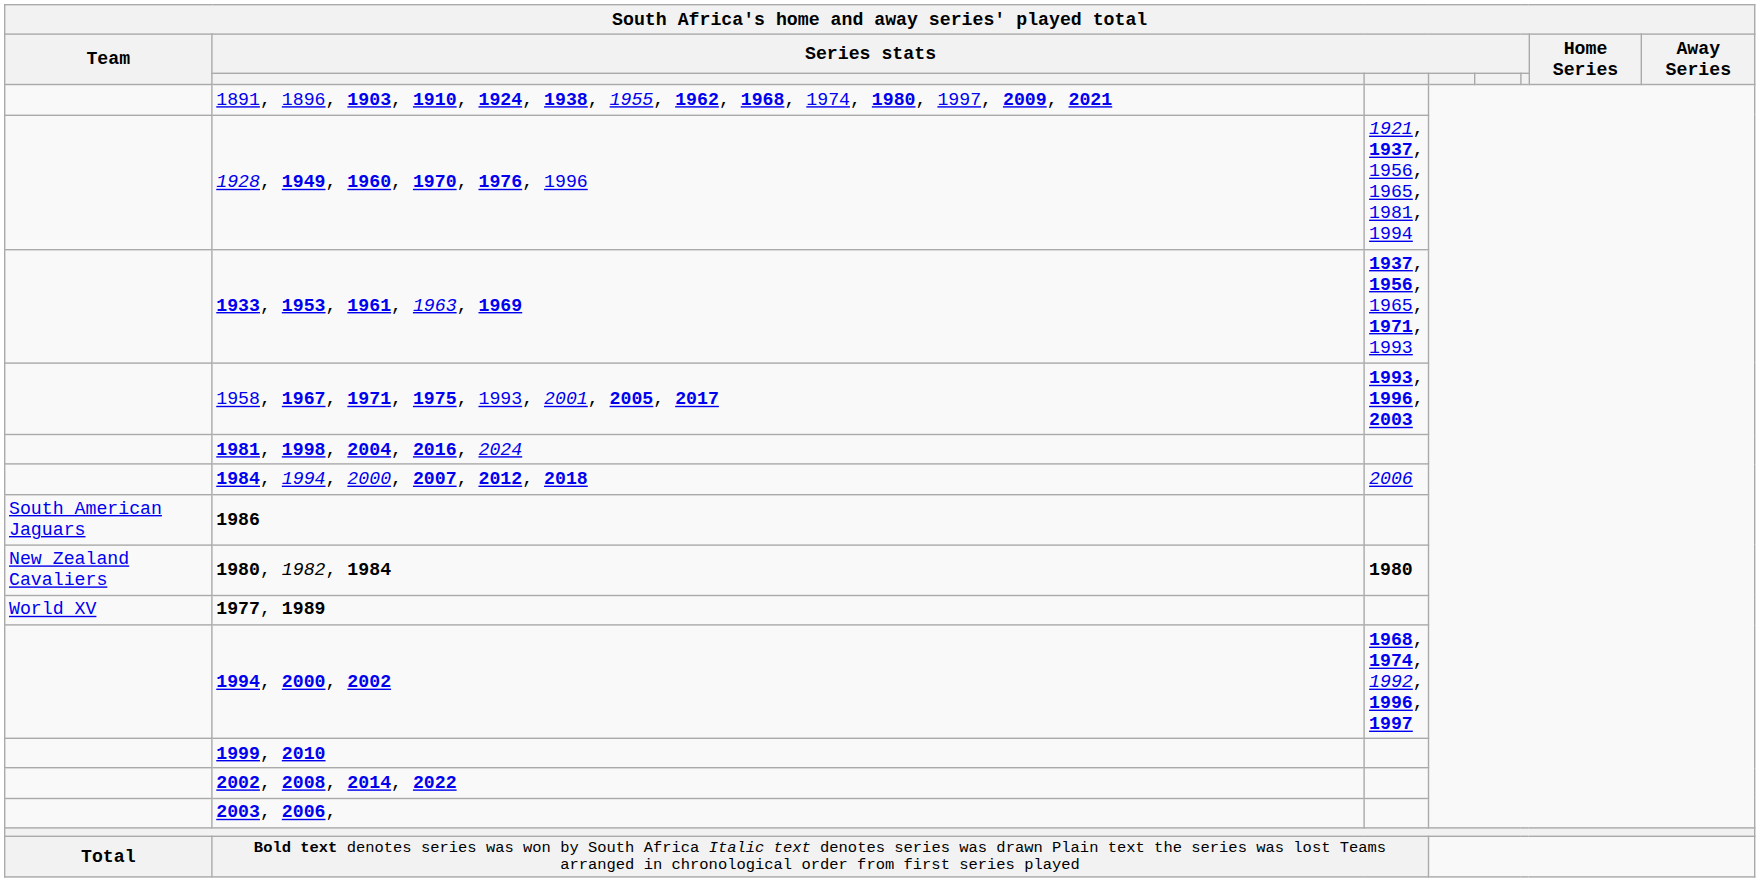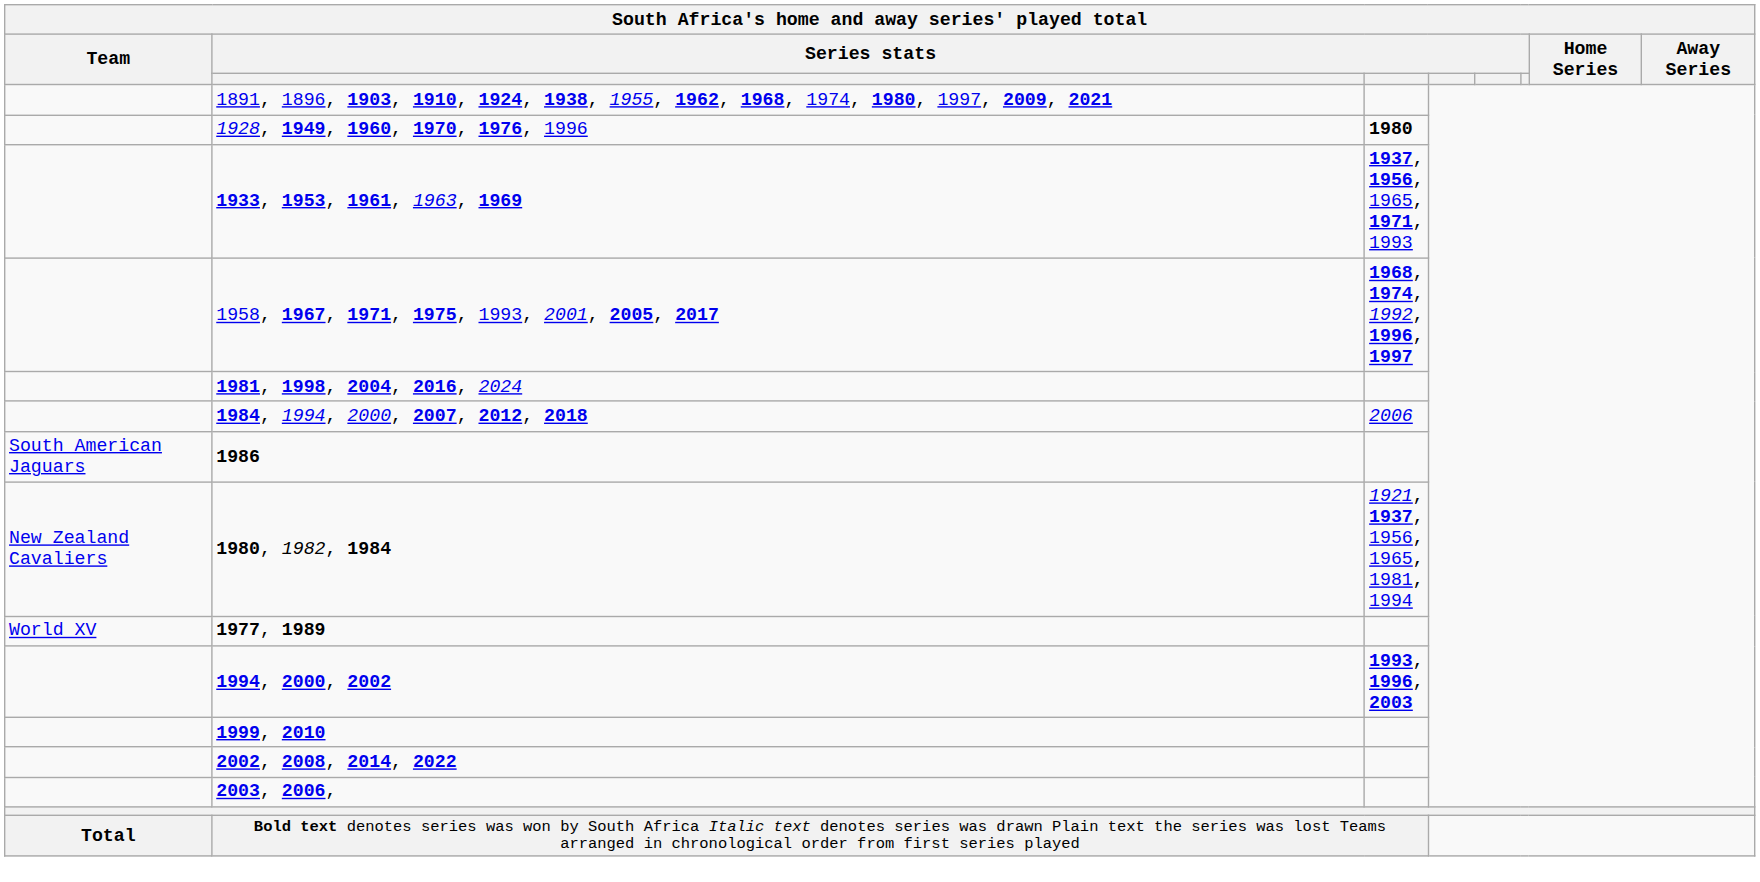(1396, 182) 1921, 1937, 1956, 1965, 1981, 1994 -> (1391, 130) 1980
(1396, 399) 1993, 1996, 2003 -> (1396, 315) 1968, 1974, 1992, 1996, 1997
(1391, 570) 1980 -> (1396, 549) 1921, 1937, 1956, 1965, 1981, 1994
(1396, 682) 1968, 1974, 1992, 1996, 1997 -> (1396, 682) 1993, 1996, 2003
